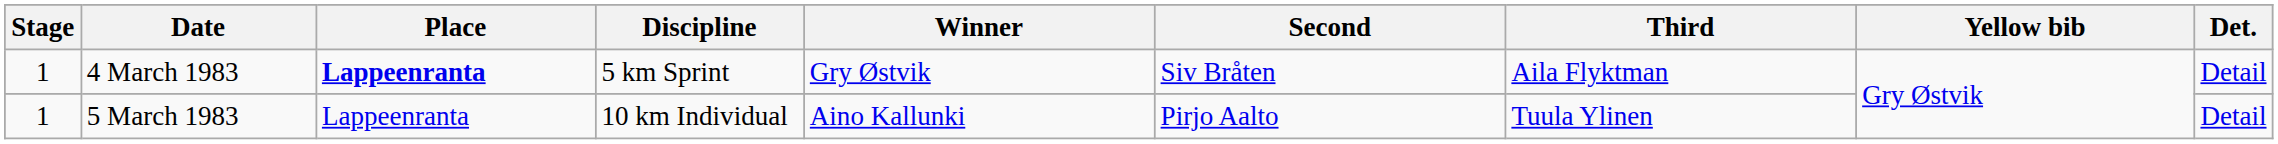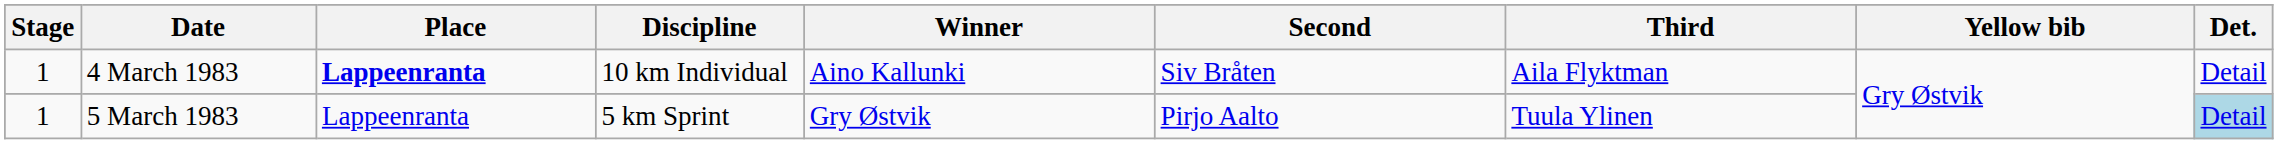(665, 71) 5 km Sprint -> (695, 71) 10 km Individual
(870, 71) Gry Østvik -> (888, 71) Aino Kallunki
(695, 116) 10 km Individual -> (665, 116) 5 km Sprint
(888, 116) Aino Kallunki -> (870, 116) Gry Østvik
(2233, 116) no background -> (2233, 116) lightblue background
